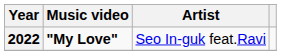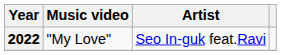(82, 38) bold -> (79, 38) normal
